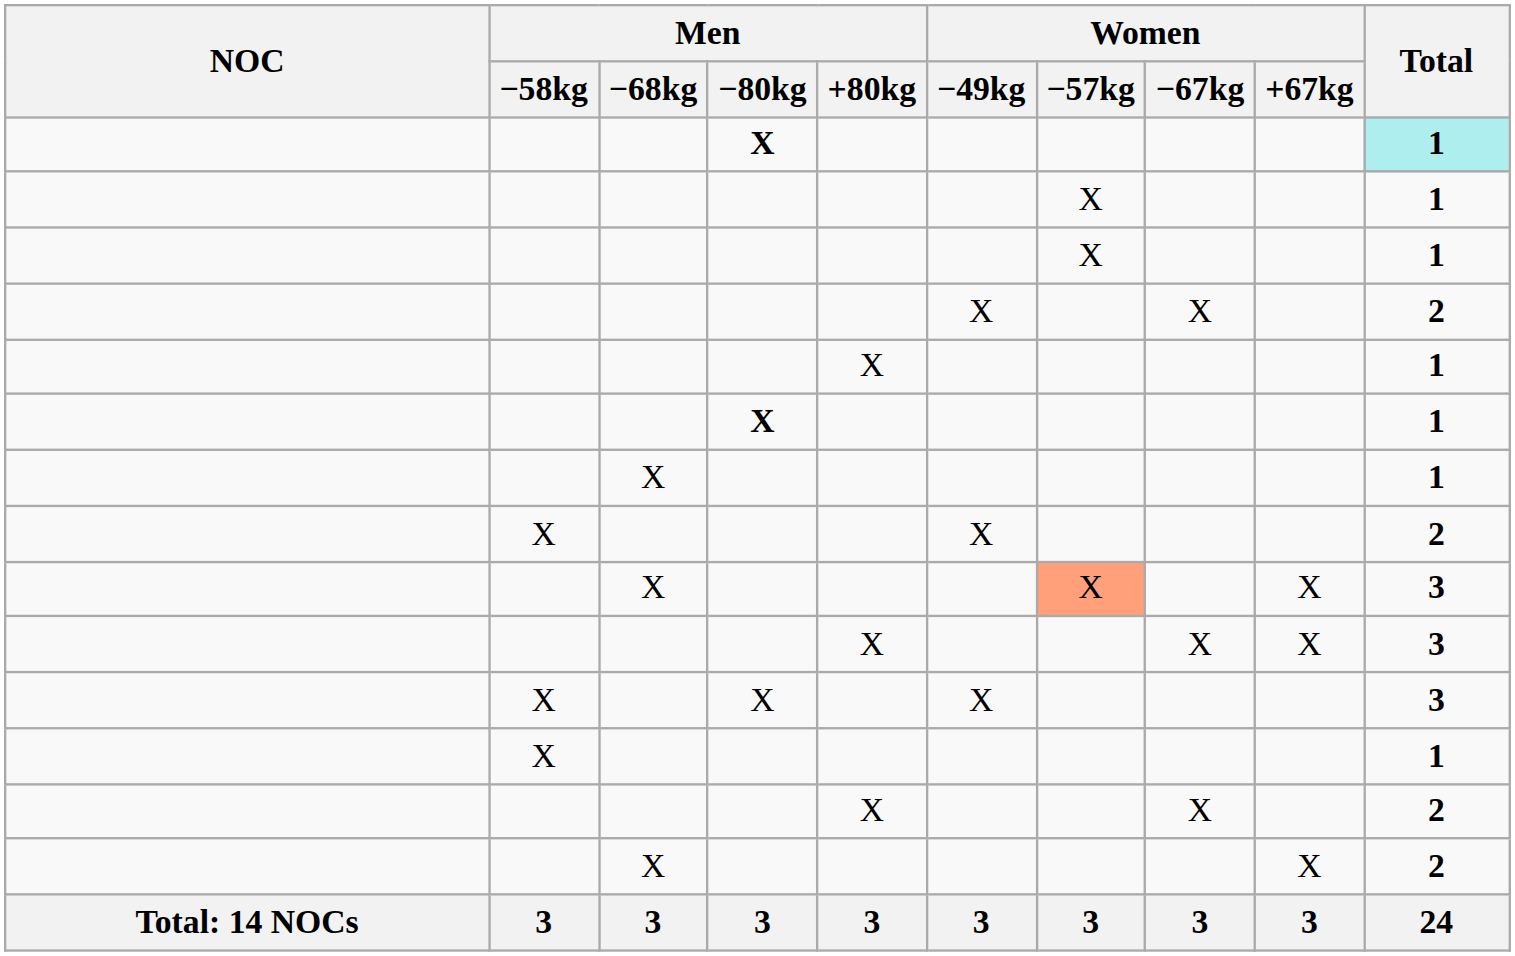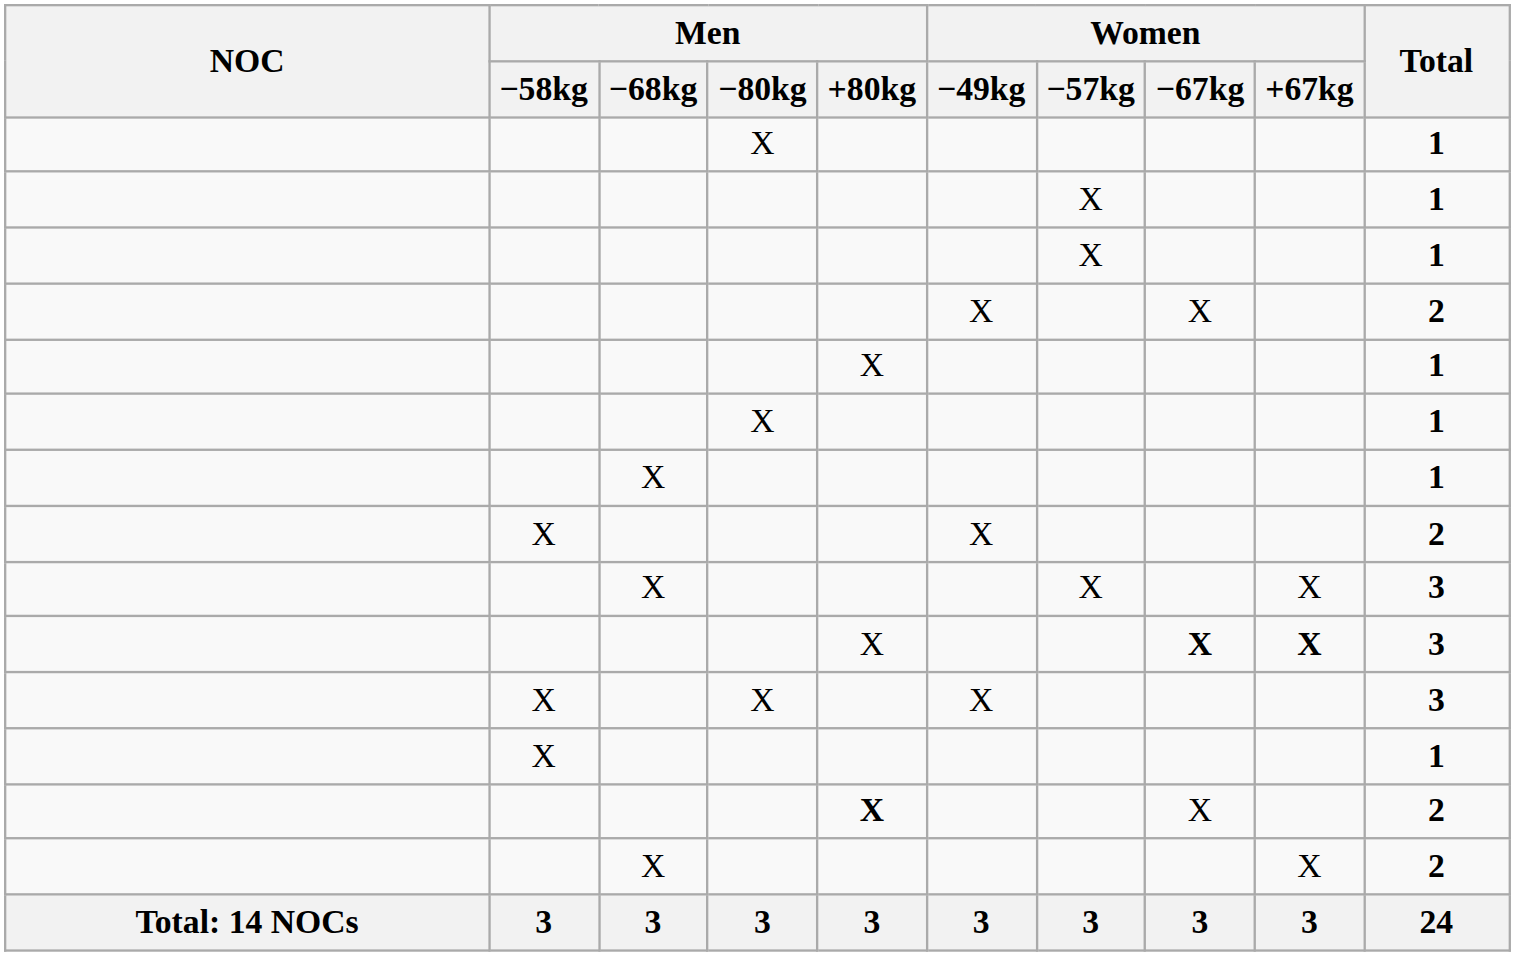(762, 143) bold -> (762, 143) normal
(1436, 143) paleturquoise background -> (1436, 143) no background
(762, 421) bold -> (762, 421) normal
(1091, 588) lightsalmon background -> (1091, 588) no background
(1200, 644) normal -> (1200, 644) bold
(1309, 644) normal -> (1309, 644) bold
(872, 810) normal -> (872, 810) bold
